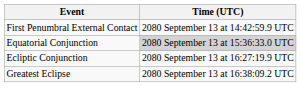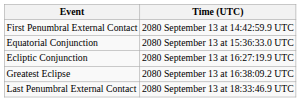(218, 43) lightgrey background -> (218, 43) no background
+ row: (71, 89)
